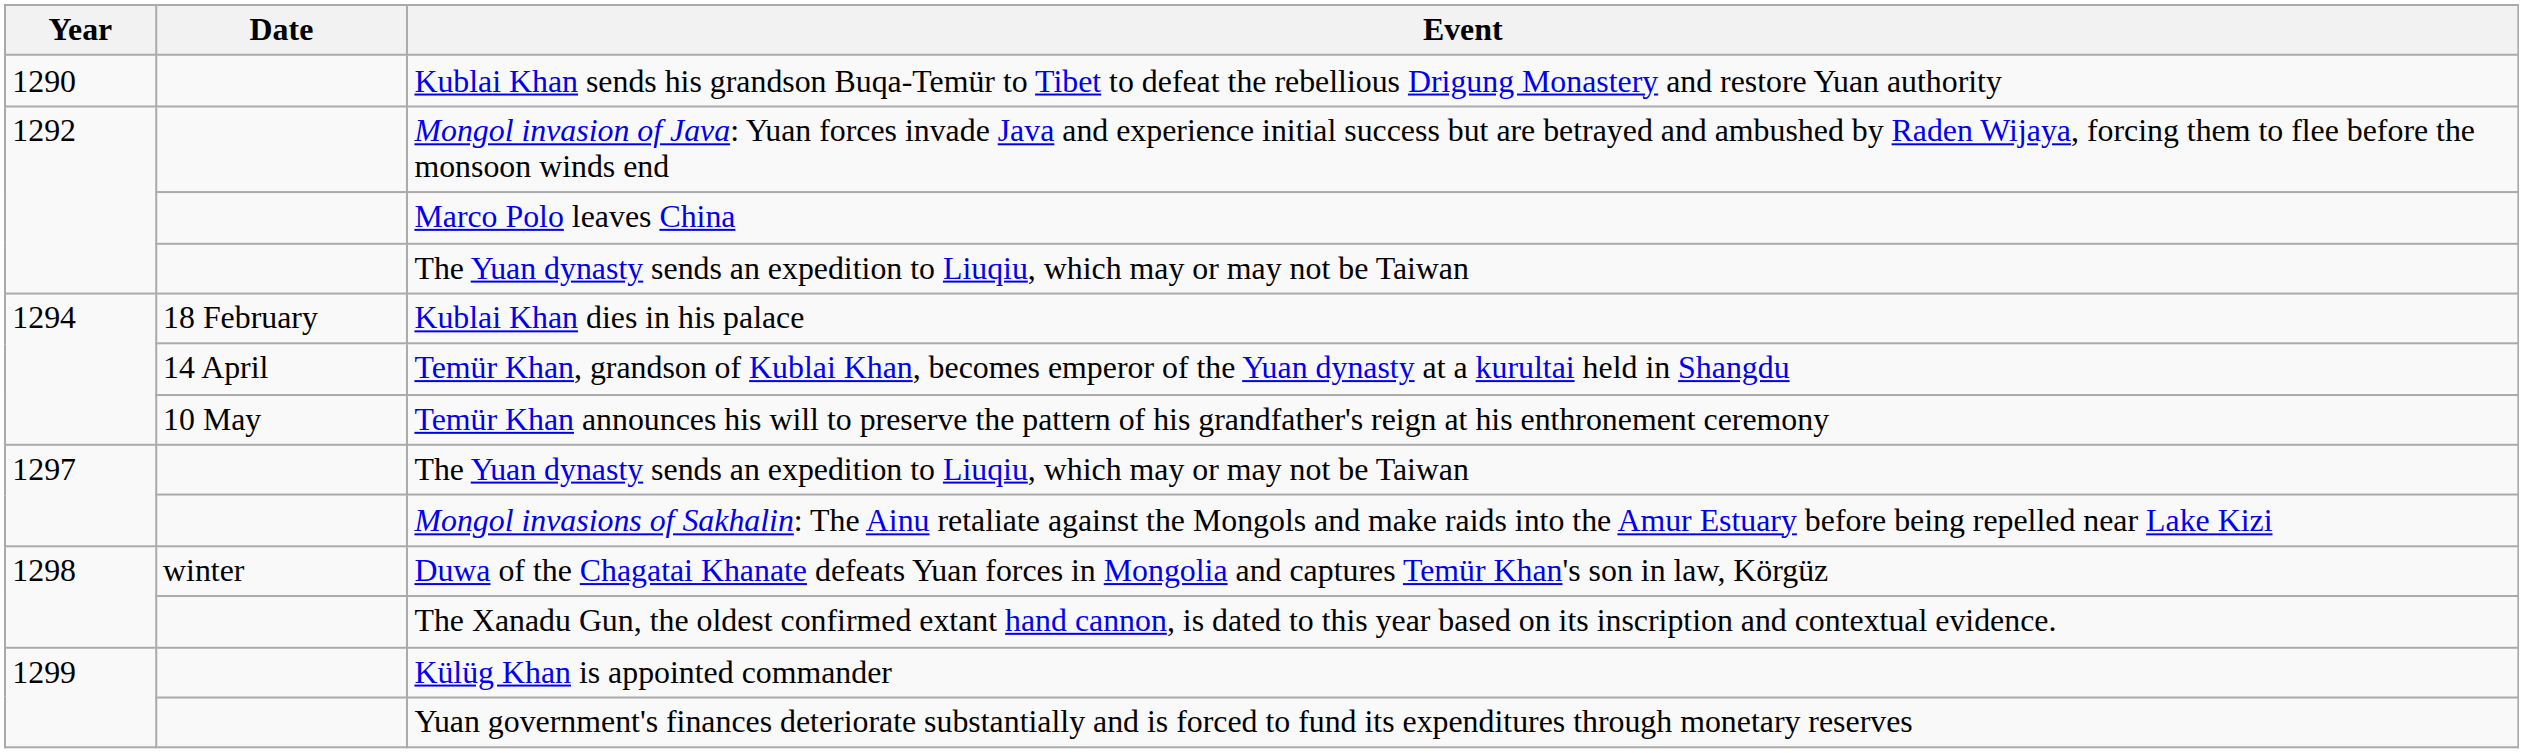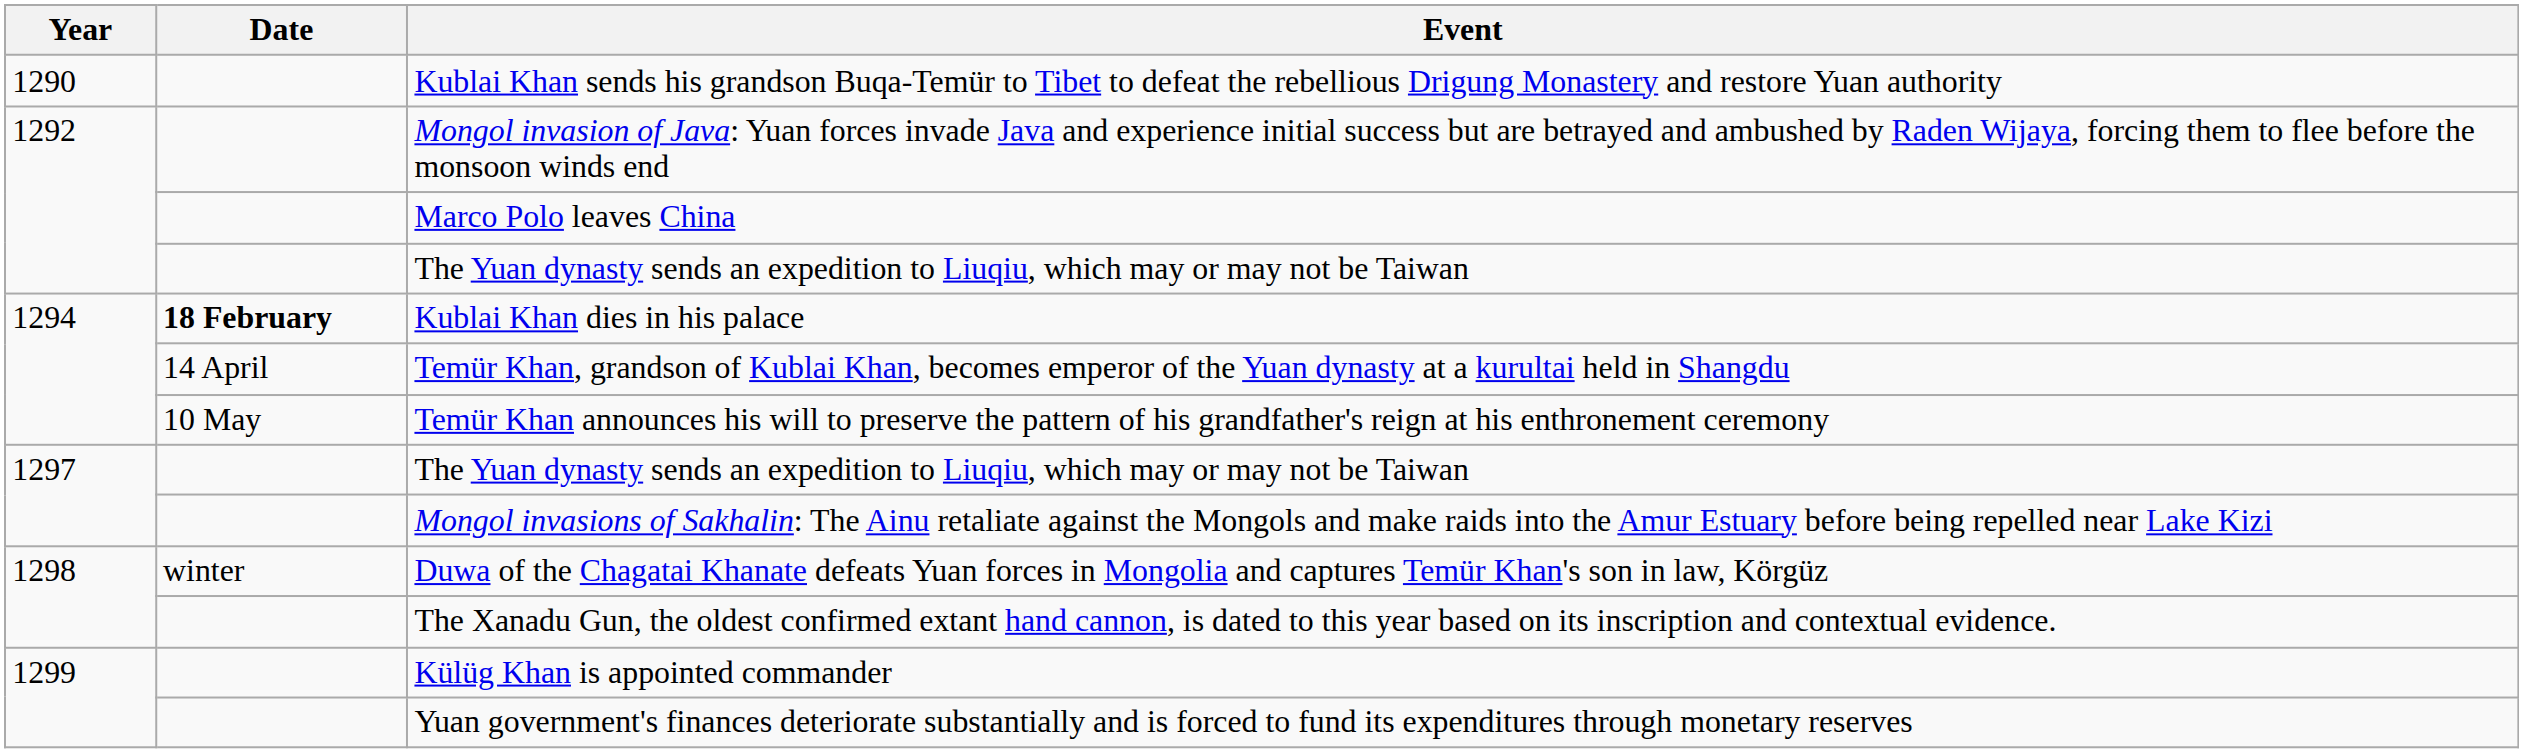(240, 318) normal -> (248, 318) bold
